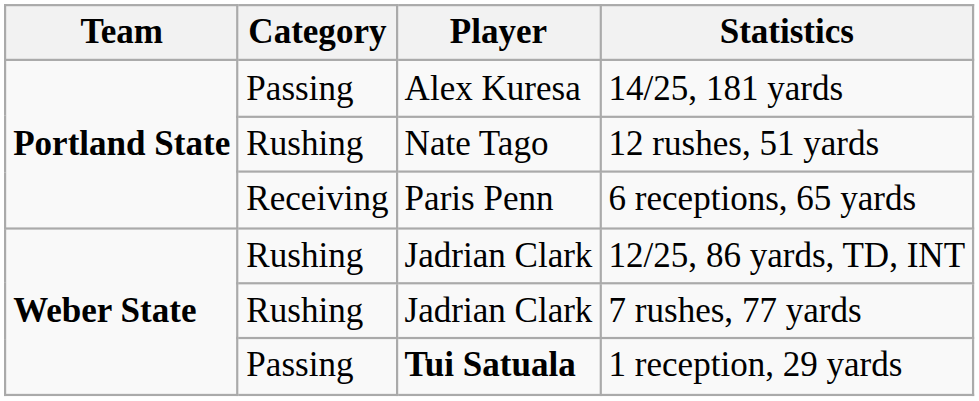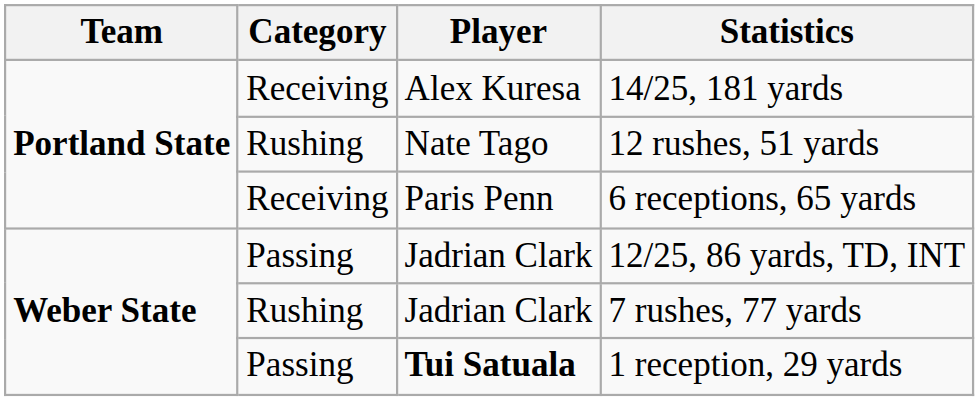(300, 87) Passing -> (317, 87) Receiving
(305, 254) Rushing -> (300, 254) Passing
